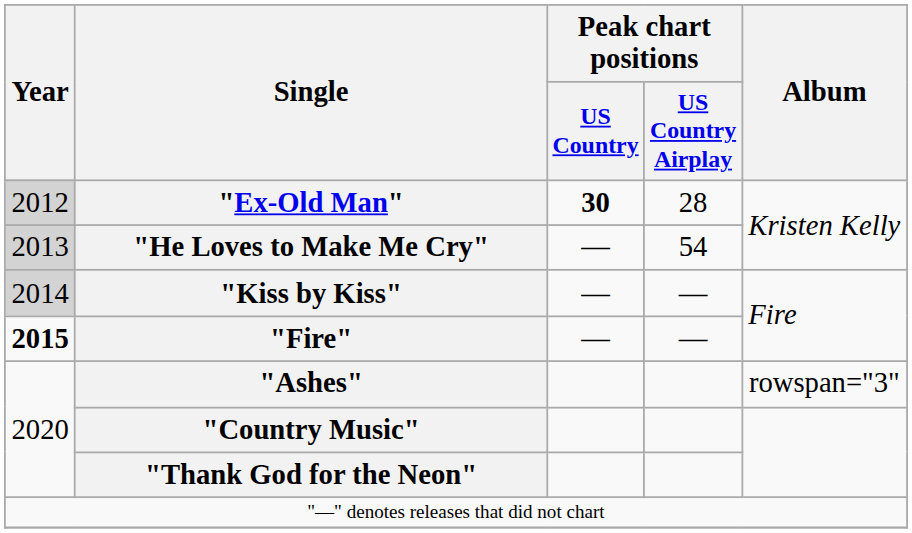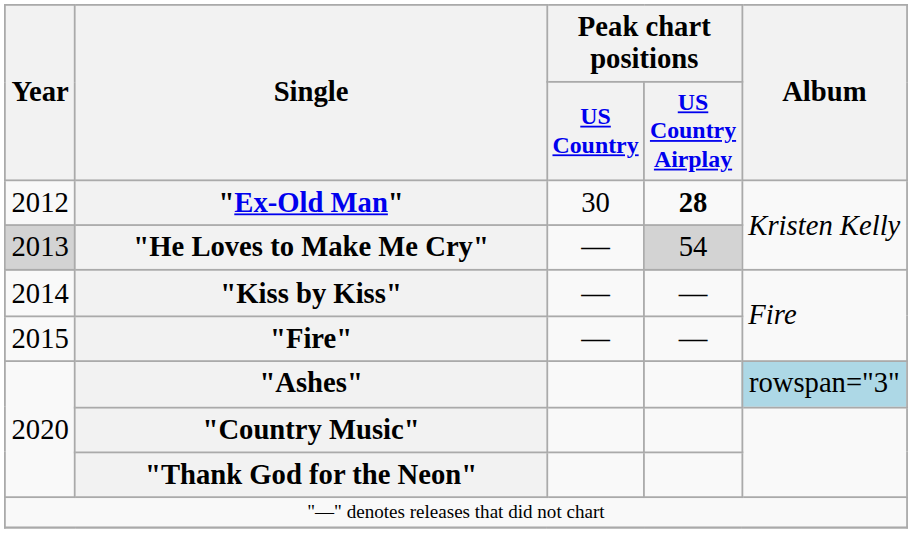(40, 202) lightgrey background -> (40, 202) no background
(596, 202) bold -> (596, 202) normal
(693, 202) normal -> (693, 202) bold
(693, 247) no background -> (693, 247) lightgrey background
(40, 292) lightgrey background -> (40, 292) no background
(40, 338) bold -> (40, 338) normal
(824, 383) no background -> (824, 383) lightblue background
